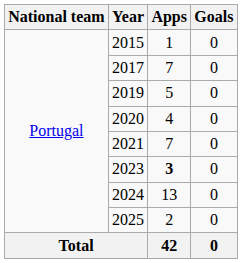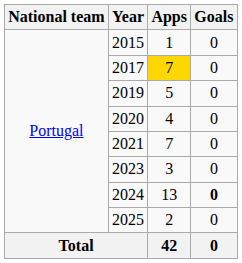(169, 67) no background -> (169, 67) gold background
(169, 169) bold -> (169, 169) normal
(214, 194) normal -> (214, 194) bold
